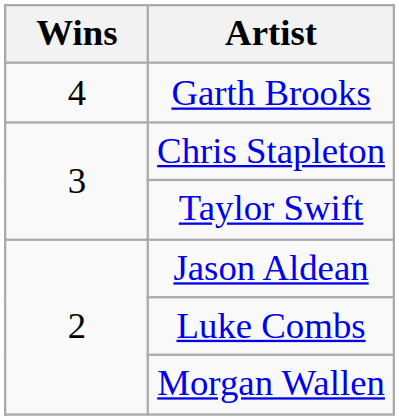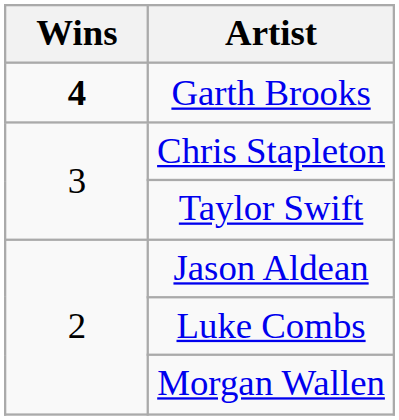(77, 92) normal -> (77, 92) bold
